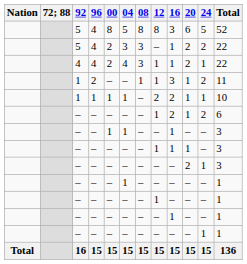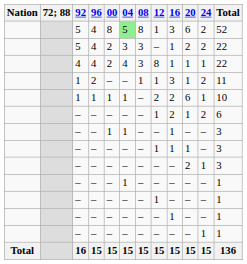(125, 30) no background -> (125, 30) lightgreen background
(156, 30) 8 -> (156, 30) 1
(203, 30) 5 -> (203, 30) 2
(156, 64) 1 -> (156, 64) 8
(188, 64) 2 -> (188, 64) 1
(188, 98) 1 -> (188, 98) 6
